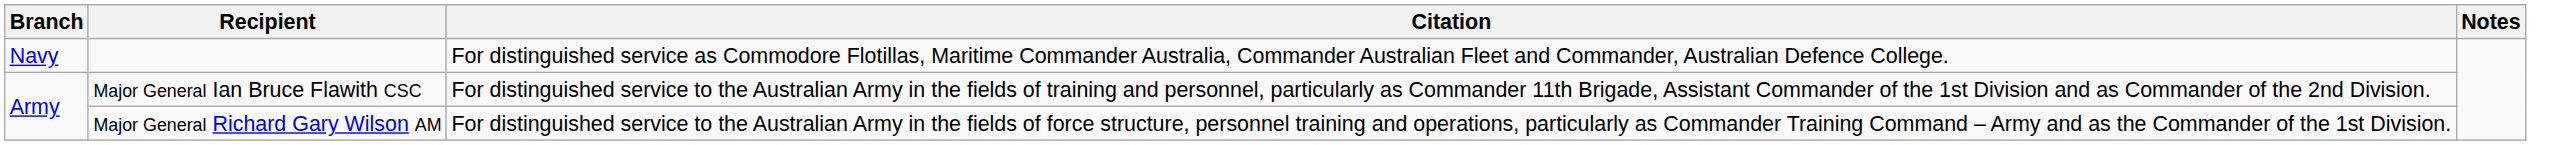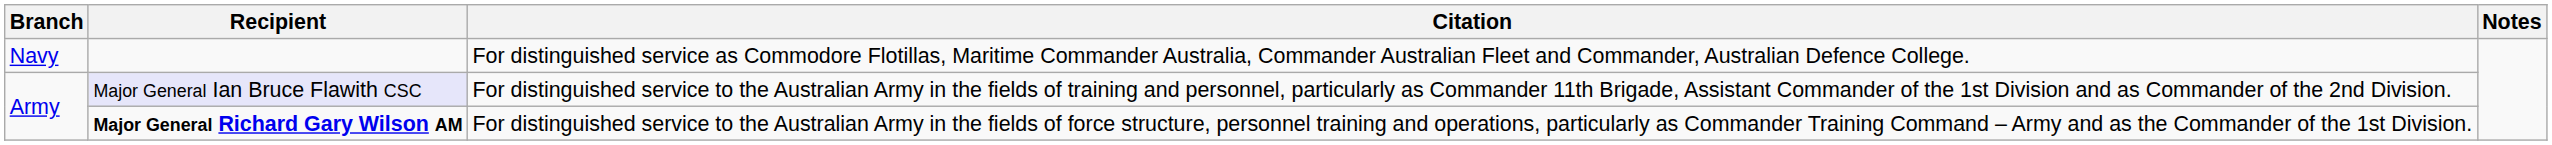(257, 90) no background -> (257, 90) lavender background
(268, 124) normal -> (278, 124) bold
